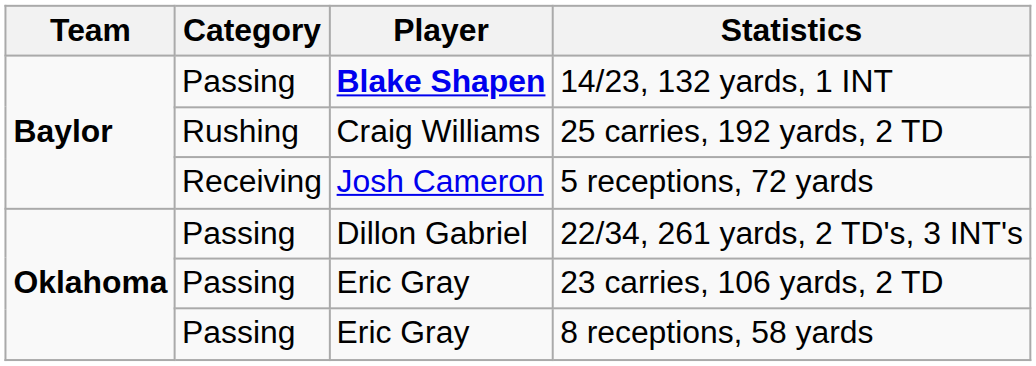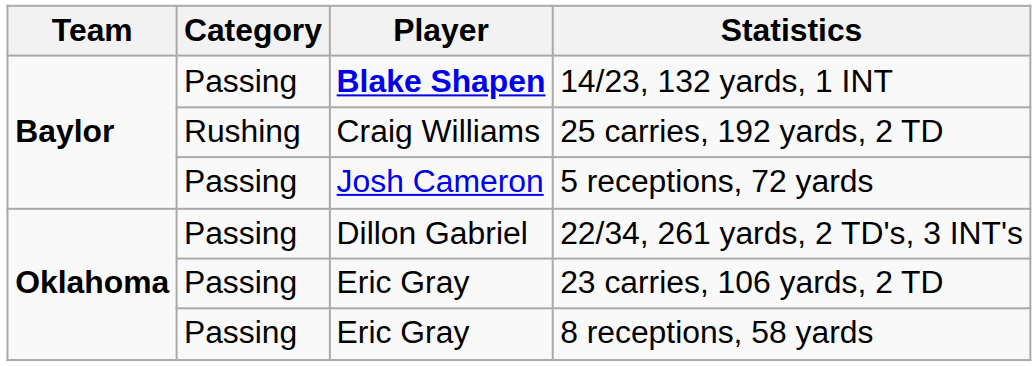(252, 182) Receiving -> (241, 182) Passing
